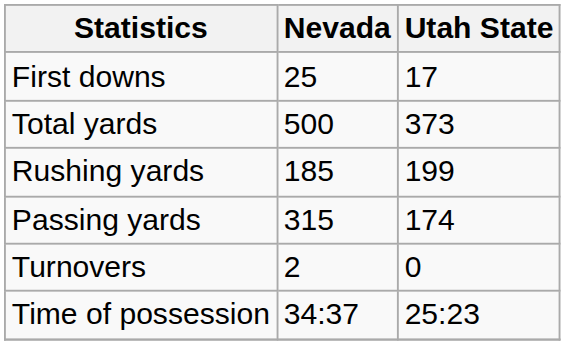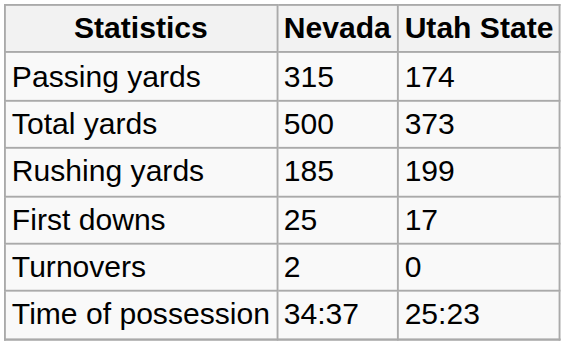rows swapped: (89, 76) <-> (106, 219)
